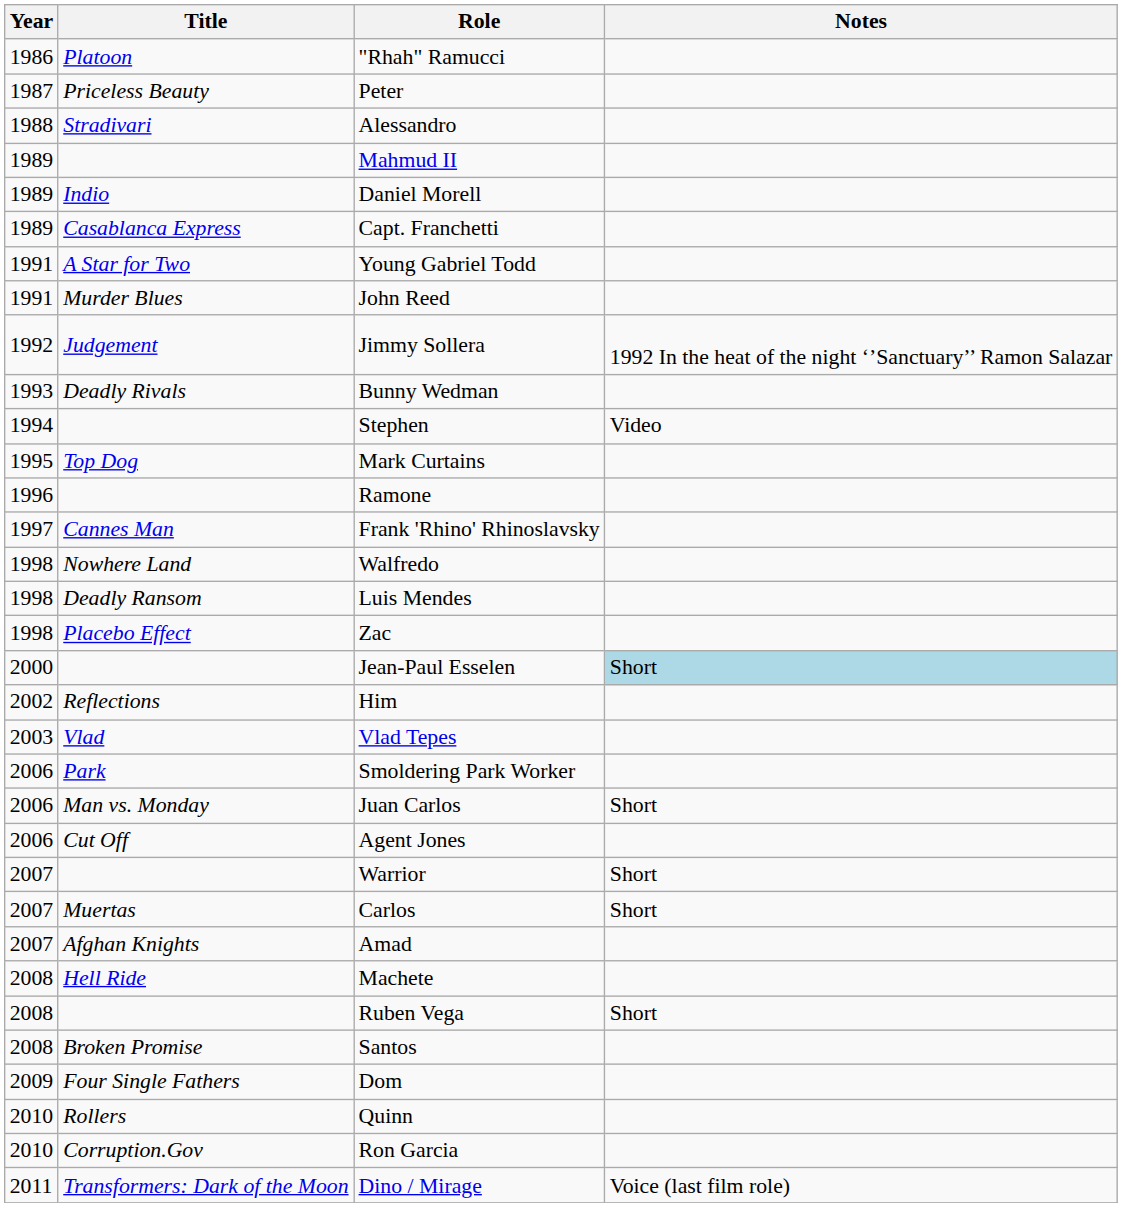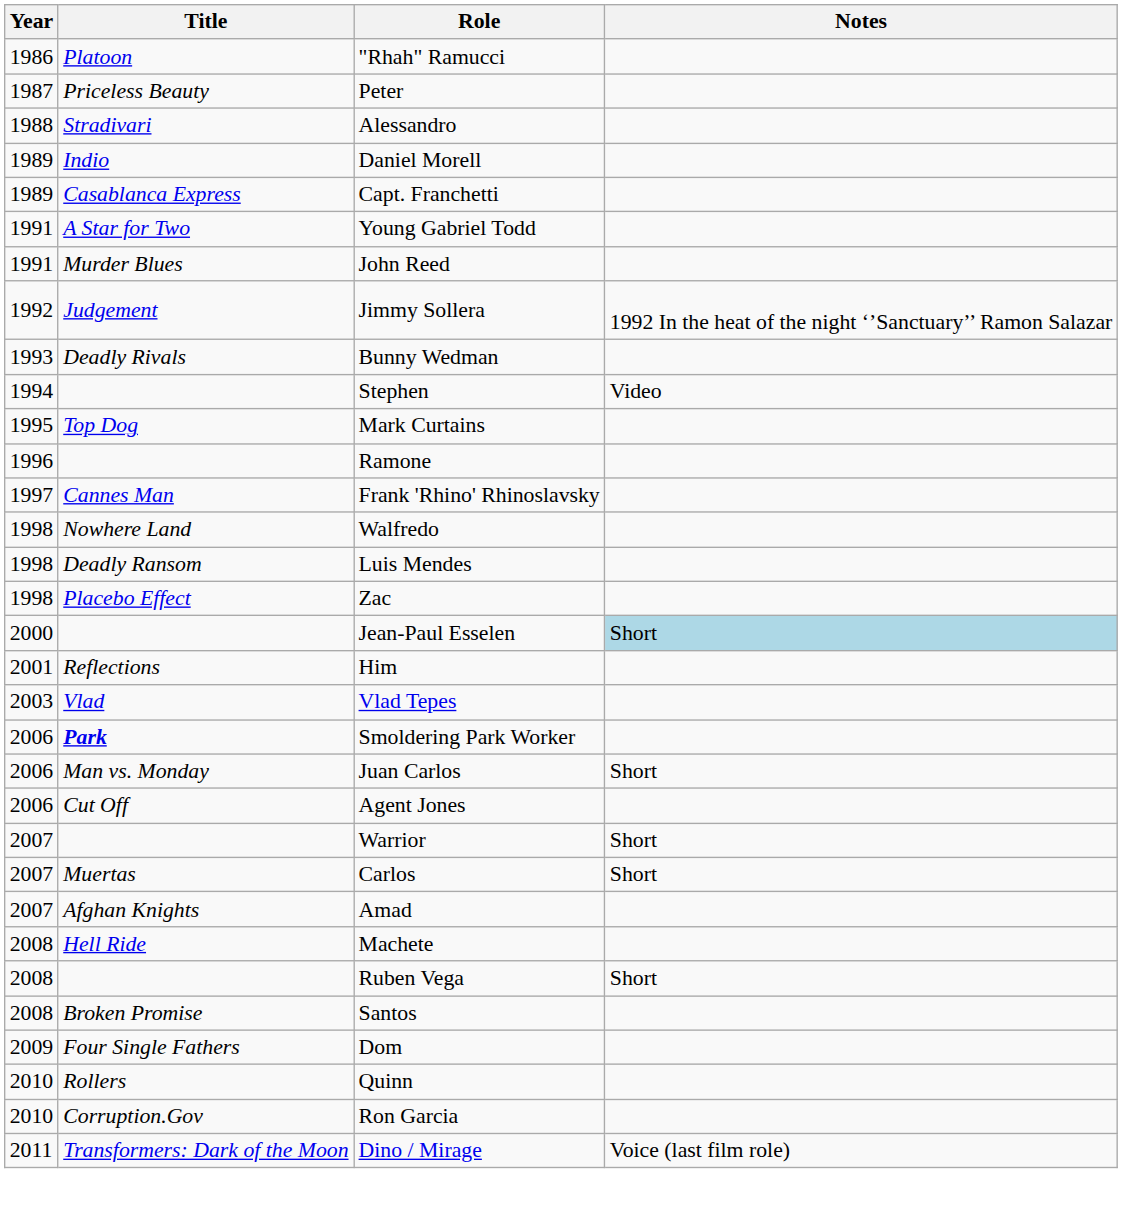- row: (408, 159)
(31, 701) 2002 -> (31, 667) 2001
(84, 770) normal -> (85, 736) bold
